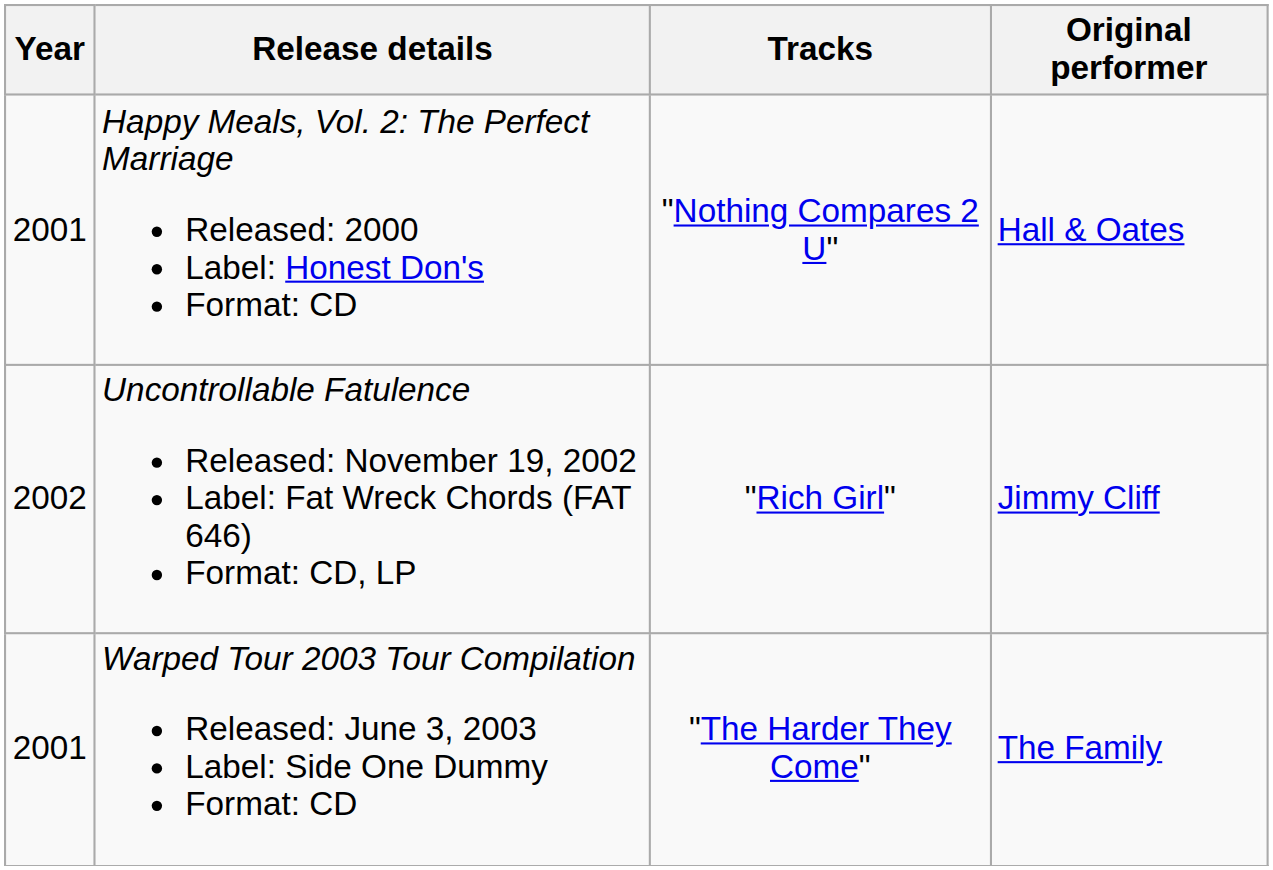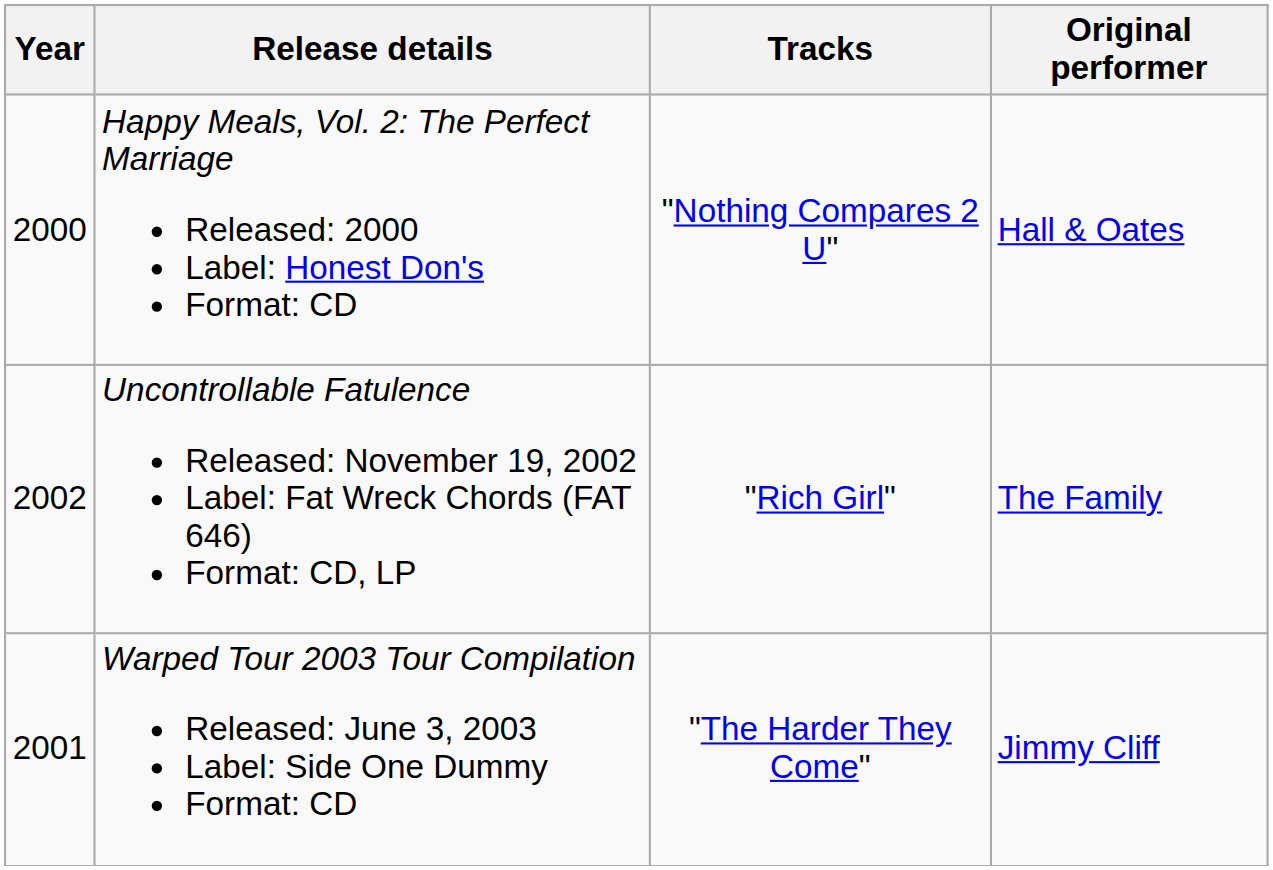(50, 229) 2001 -> (50, 229) 2000
(1079, 498) Jimmy Cliff -> (1080, 498) The Family
(1080, 748) The Family -> (1079, 748) Jimmy Cliff
